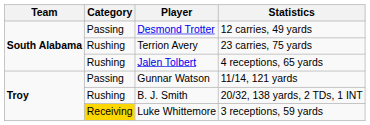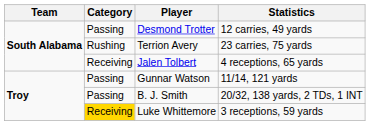(106, 62) Rushing -> (110, 62) Receiving
(106, 95) Rushing -> (105, 95) Passing
